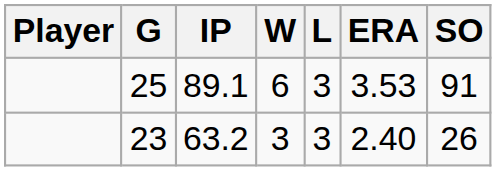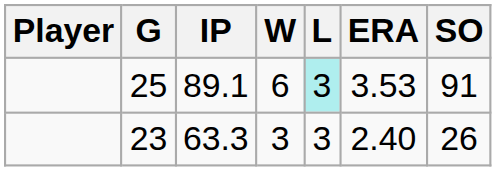(322, 84) no background -> (322, 84) paleturquoise background
(216, 138) 63.2 -> (216, 138) 63.3
